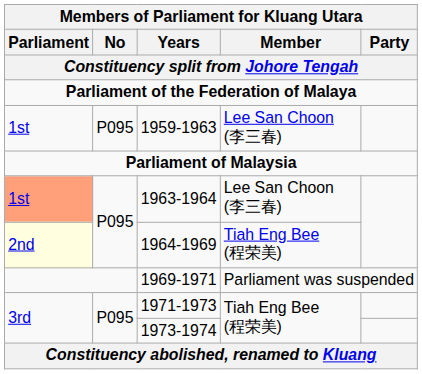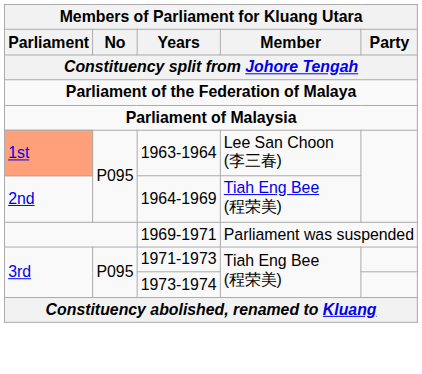- row: (179, 127)
(21, 244) lightyellow background -> (21, 198) no background
